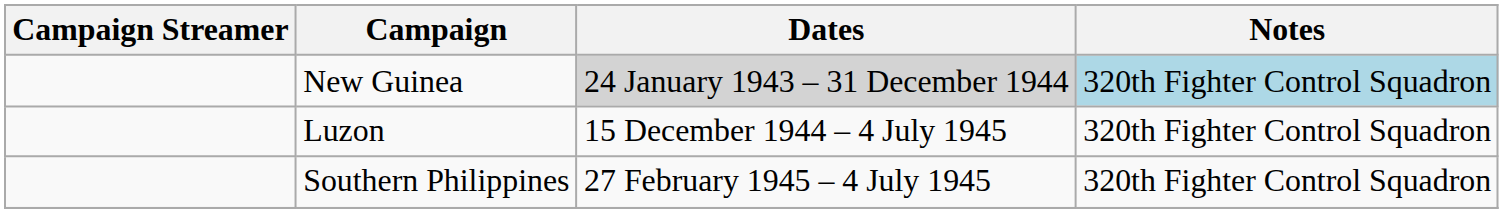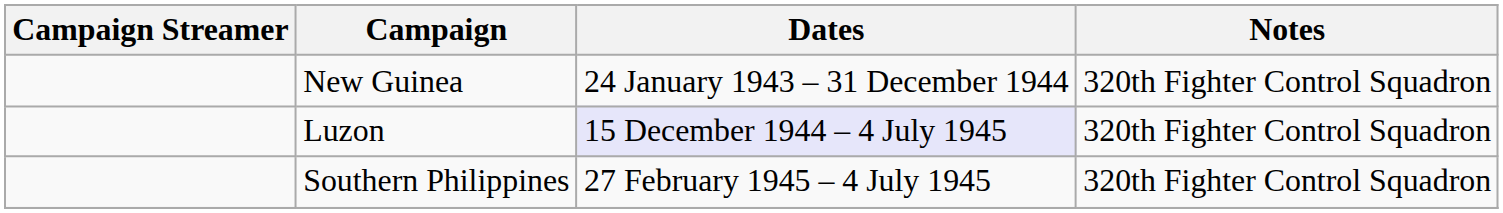(826, 80) lightgrey background -> (826, 80) no background
(1287, 80) lightblue background -> (1287, 80) no background
(795, 130) no background -> (795, 130) lavender background
